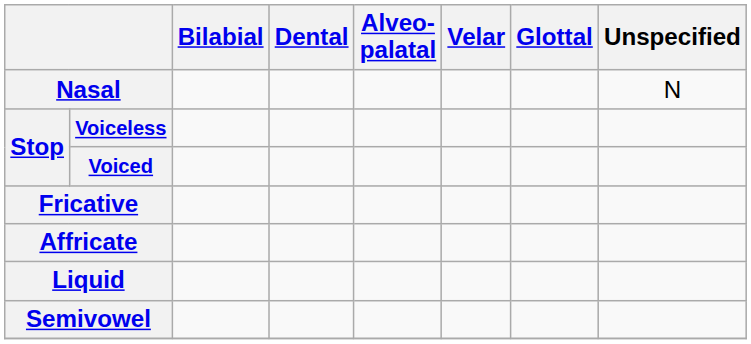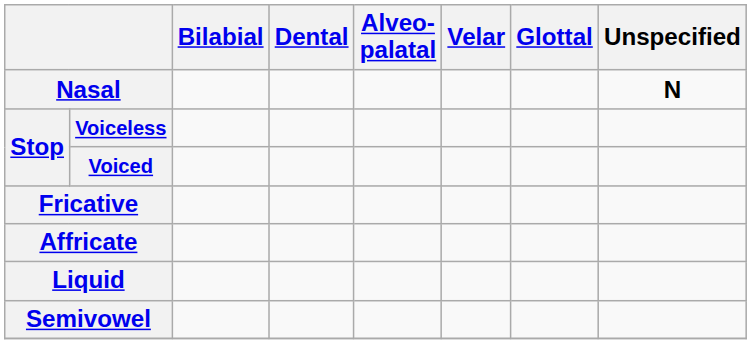(672, 89) normal -> (672, 89) bold
